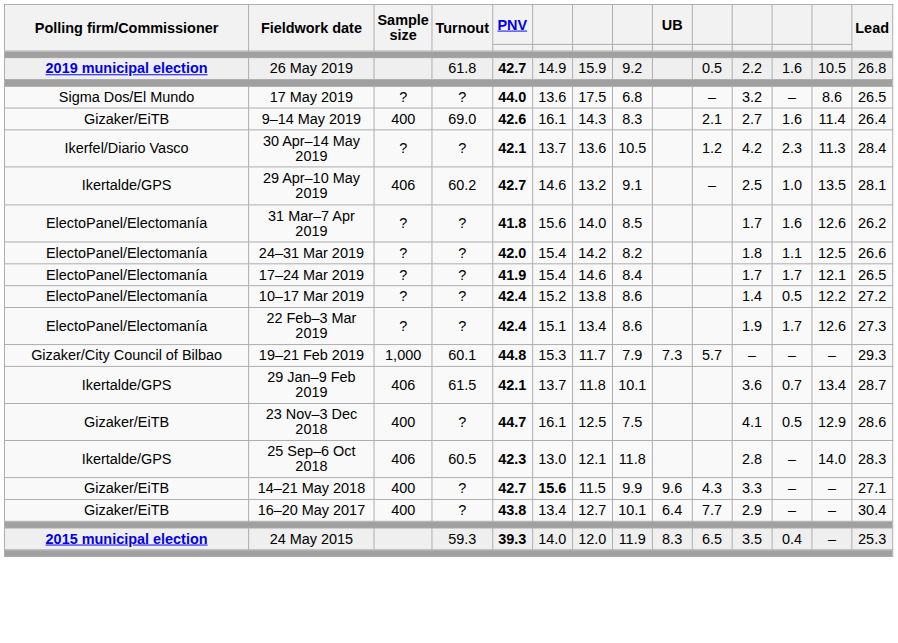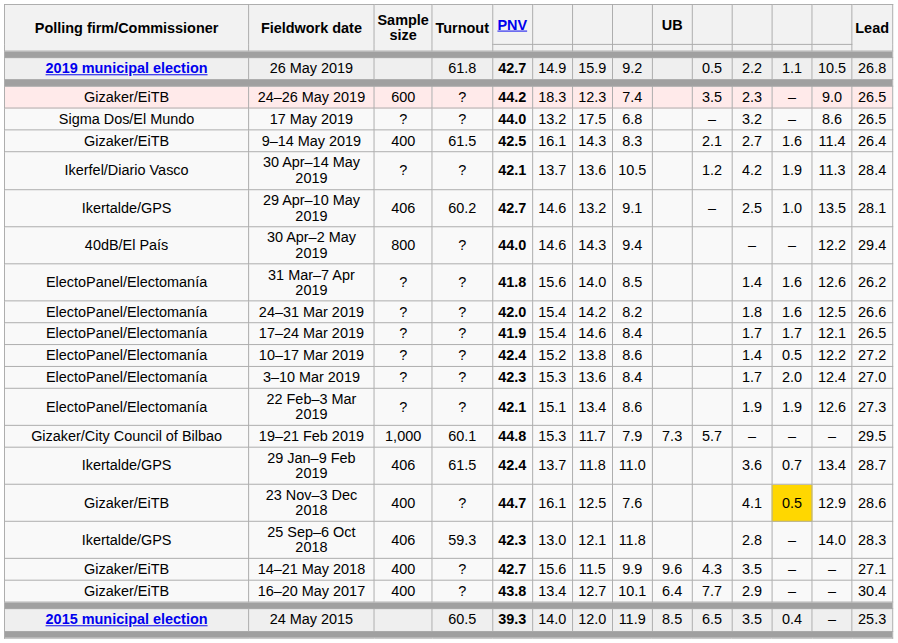(792, 68) 1.6 -> (792, 68) 1.1
+ row: (127, 97)
(552, 97) 13.6 -> (552, 119) 13.2
(462, 119) 69.0 -> (462, 141) 61.5
(512, 119) 42.6 -> (512, 141) 42.5
(792, 148) 2.3 -> (792, 170) 1.9
+ row: (127, 245)
(752, 223) 1.7 -> (752, 282) 1.4
(792, 252) 1.1 -> (792, 311) 1.6
+ row: (127, 377)
(512, 326) 42.4 -> (512, 406) 42.1
(792, 326) 1.7 -> (792, 406) 1.9
(872, 355) 29.3 -> (872, 436) 29.5
(512, 385) 42.1 -> (512, 466) 42.4
(632, 385) 10.1 -> (632, 466) 11.0
(632, 422) 7.5 -> (632, 503) 7.6
(792, 422) no background -> (792, 503) gold background
(462, 459) 60.5 -> (462, 540) 59.3
(552, 488) bold -> (552, 569) normal
(752, 488) 3.3 -> (752, 569) 3.5
(462, 539) 59.3 -> (462, 620) 60.5
(672, 539) 8.3 -> (672, 620) 8.5
